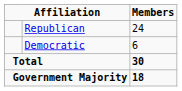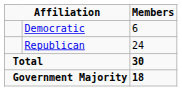rows swapped: (55, 45) <-> (55, 29)
